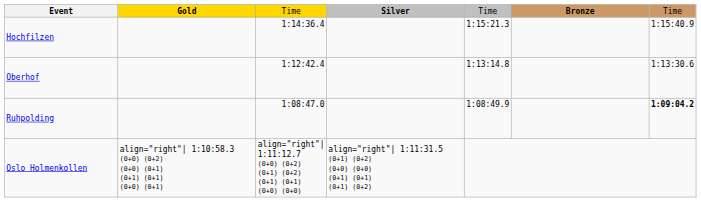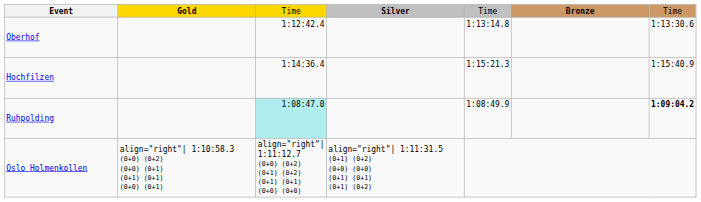rows swapped: (30, 37) <-> (23, 78)
(303, 104) no background -> (303, 104) paleturquoise background
